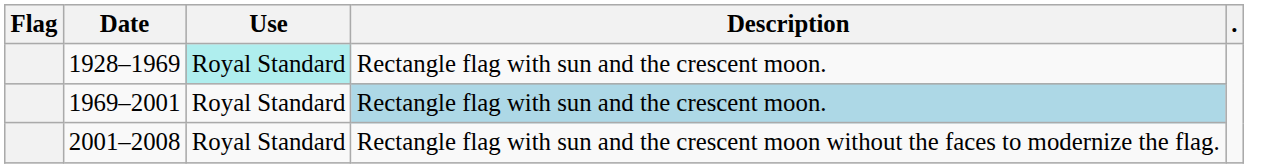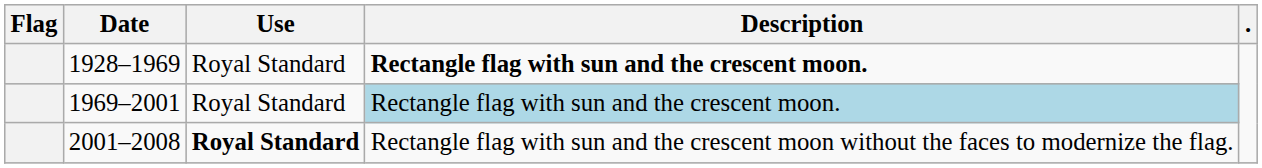(269, 63) paleturquoise background -> (269, 63) no background
(592, 63) normal -> (619, 63) bold
(269, 142) normal -> (276, 142) bold
